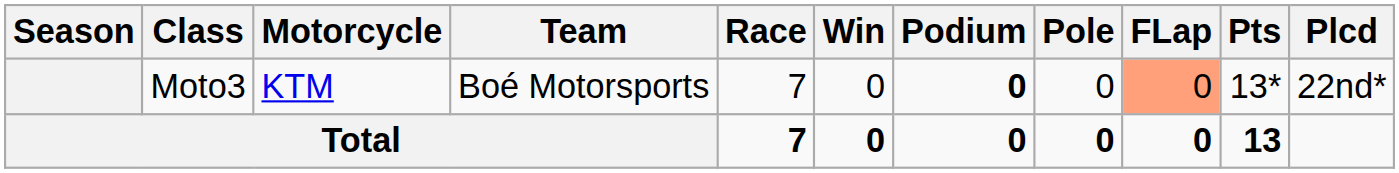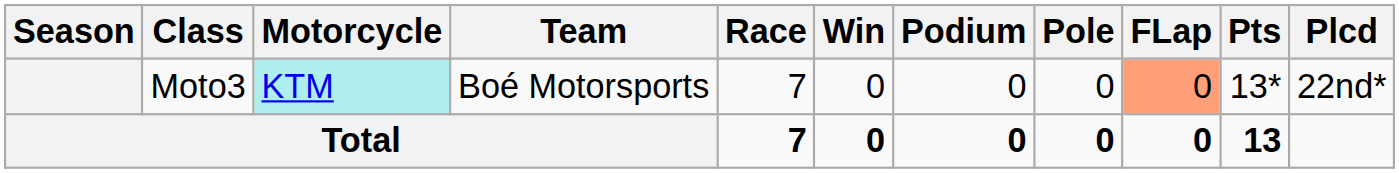(298, 85) no background -> (298, 85) paleturquoise background
(1017, 85) bold -> (1017, 85) normal
